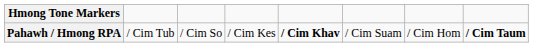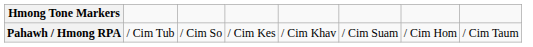(310, 32) bold -> (309, 32) normal
(496, 32) bold -> (491, 32) normal
